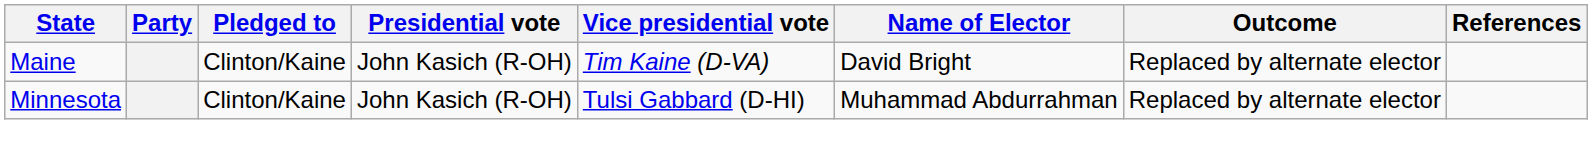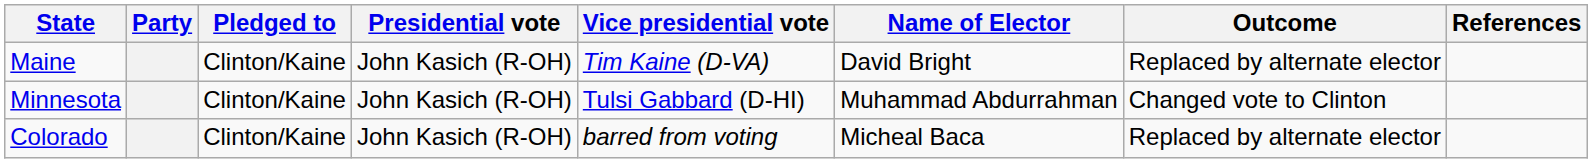(1285, 99) Replaced by alternate elector -> (1257, 99) Changed vote to Clinton
+ row: (59, 137)
